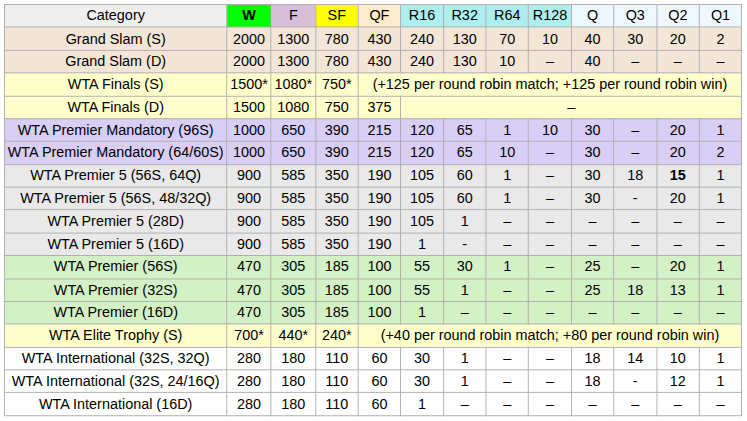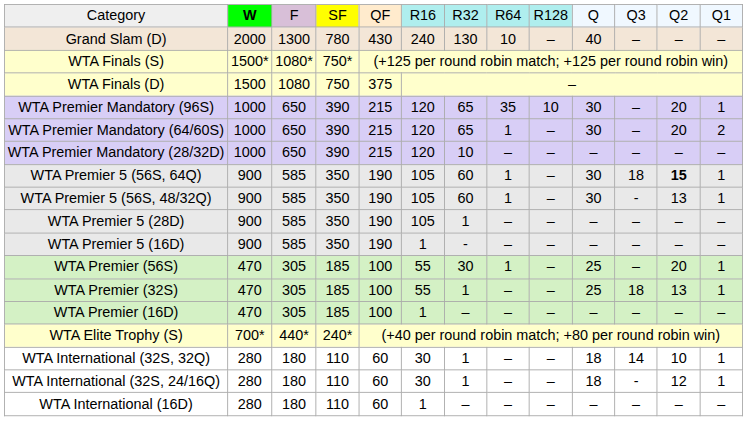- row: (116, 38)
(507, 130) 1 -> (508, 107) 35
(507, 152) 10 -> (508, 130) 1
+ row: (116, 152)
(678, 198) 20 -> (679, 198) 13
